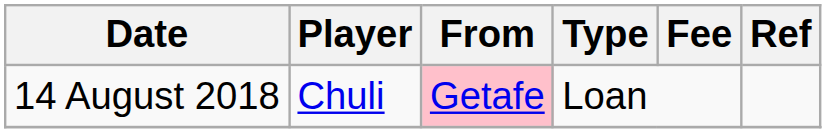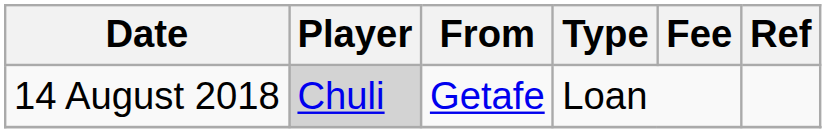(341, 95) no background -> (341, 95) lightgrey background
(487, 95) pink background -> (487, 95) no background
